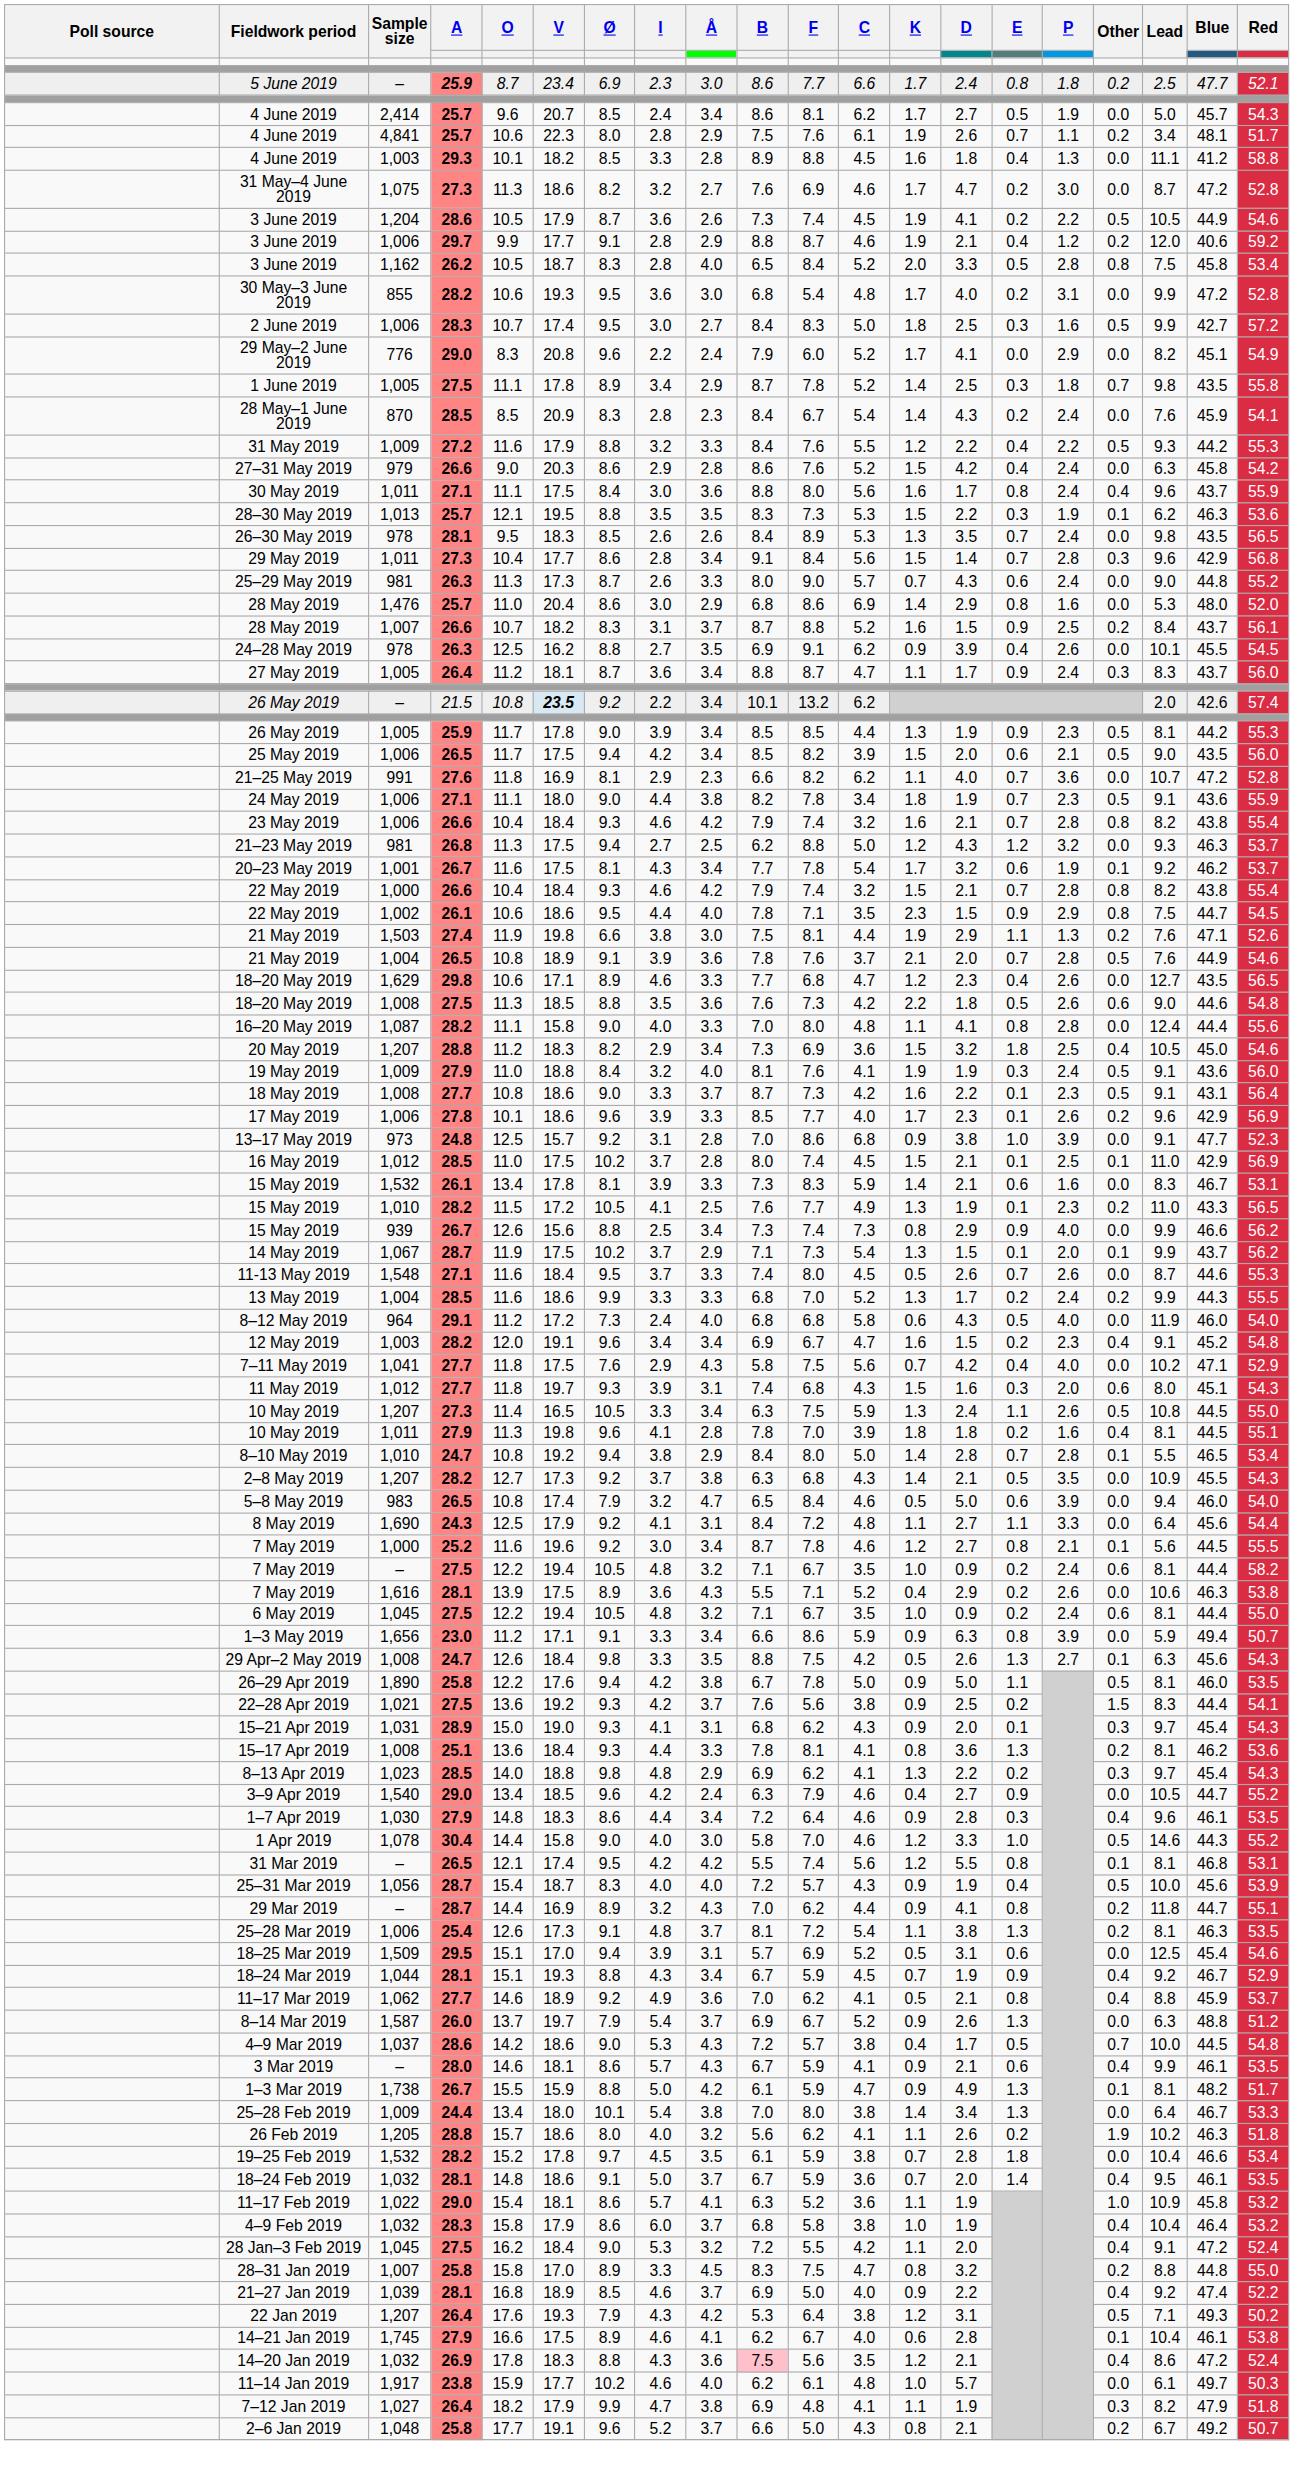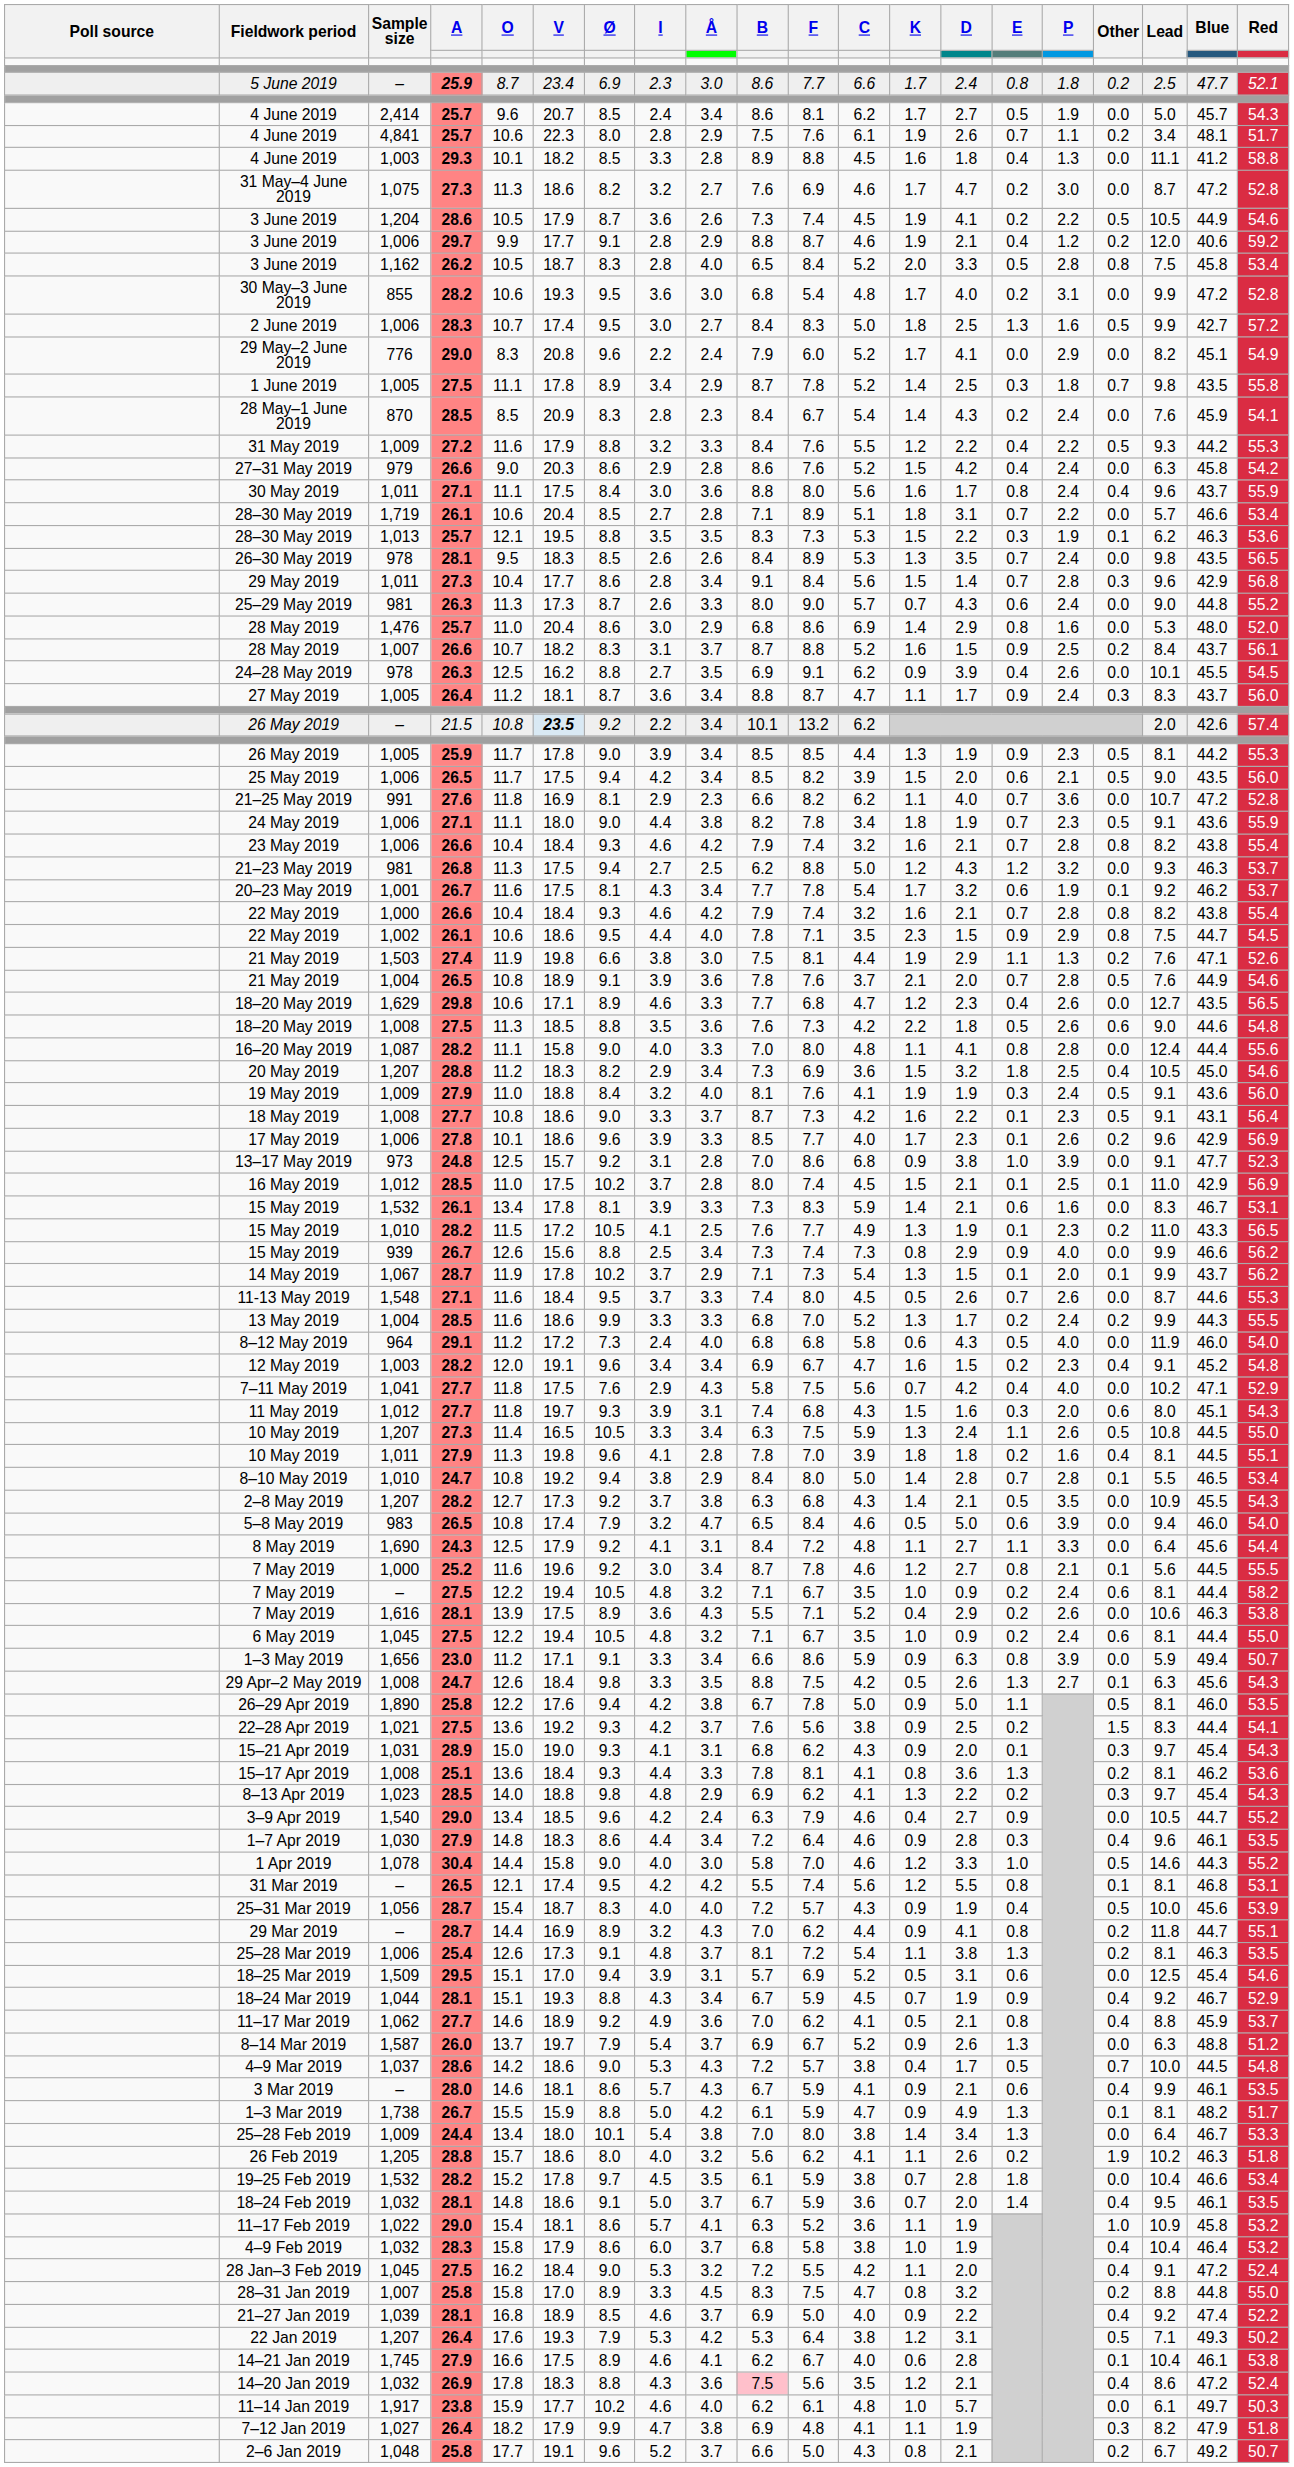(1017, 326) 0.3 -> (1017, 326) 1.3
+ row: (294, 514)
(915, 891) 1.5 -> (915, 914) 1.6
(559, 1253) 17.5 -> (559, 1275) 17.8
(661, 2316) 4.3 -> (661, 2338) 5.3
